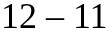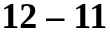(54, 16) normal -> (54, 16) bold
